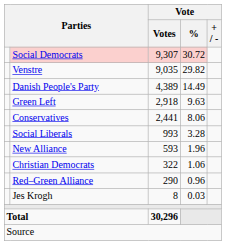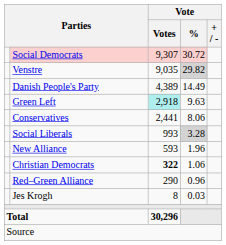(194, 70) no background -> (194, 70) lightgrey background
(167, 102) no background -> (167, 102) paleturquoise background
(196, 133) no background -> (196, 133) lightgrey background
(171, 165) normal -> (171, 165) bold
